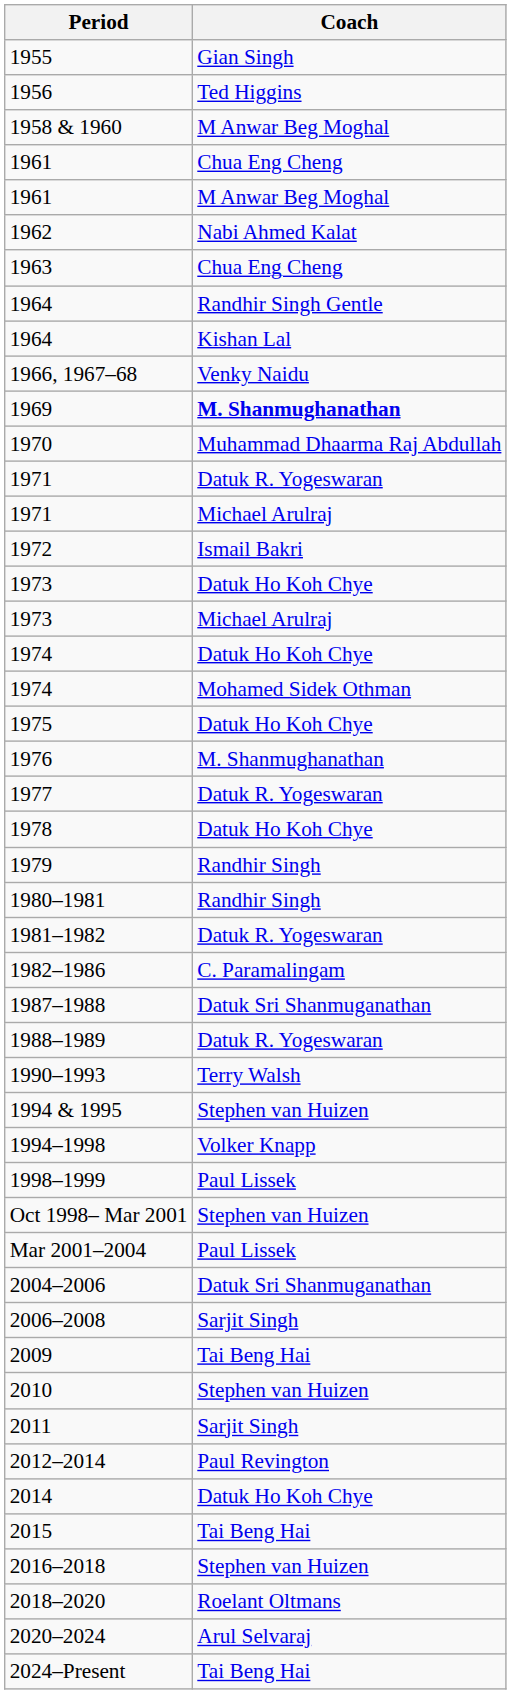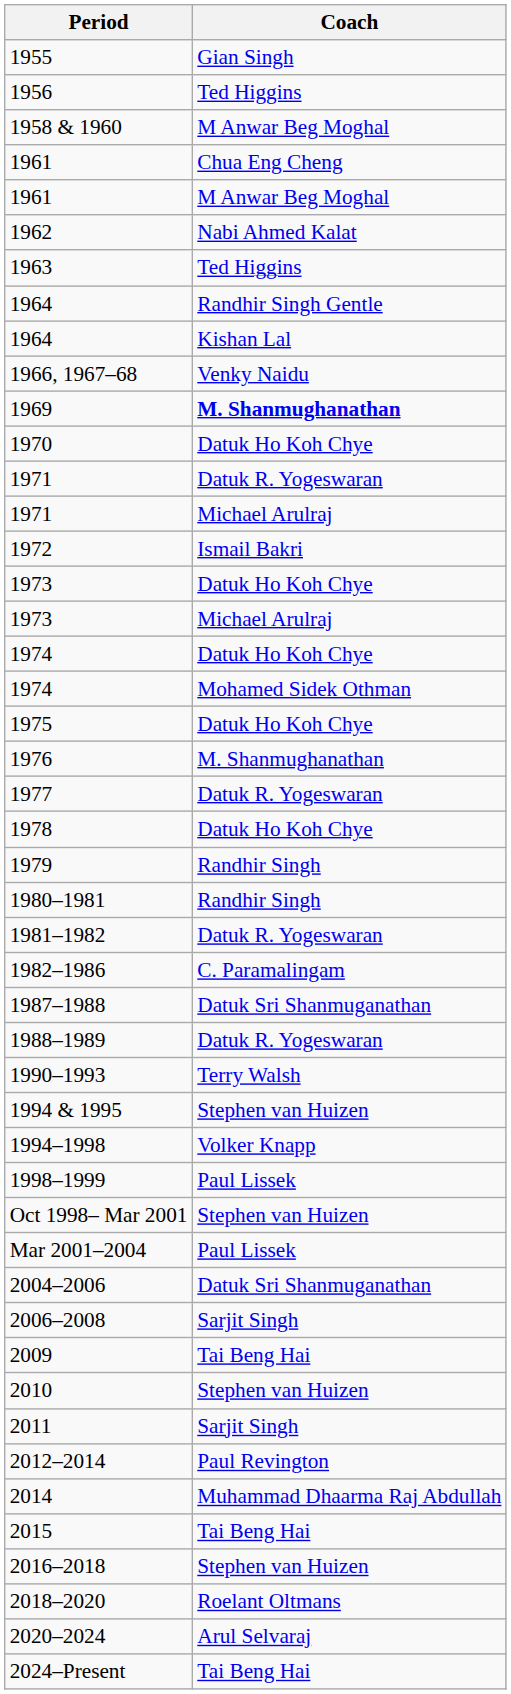(270, 267) Chua Eng Cheng -> (249, 267) Ted Higgins
(349, 443) Muhammad Dhaarma Raj Abdullah -> (285, 443) Datuk Ho Koh Chye
(285, 1495) Datuk Ho Koh Chye -> (349, 1495) Muhammad Dhaarma Raj Abdullah
